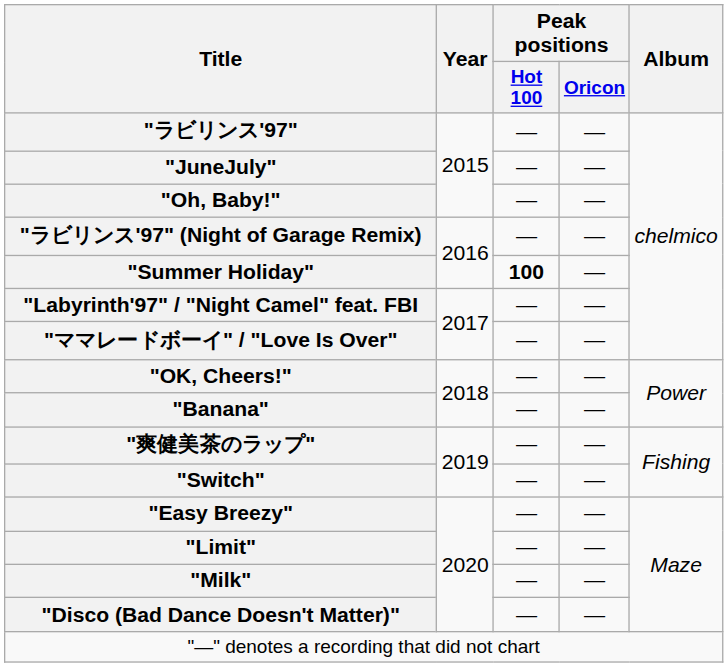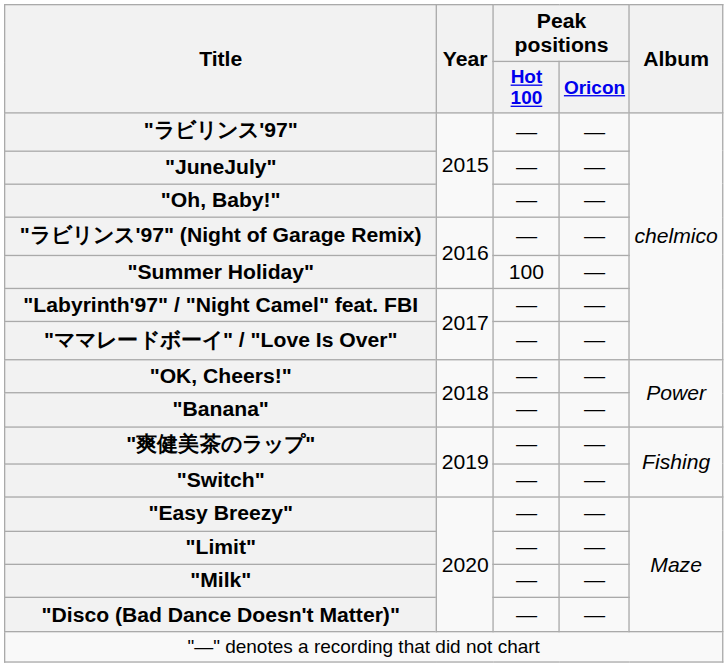(526, 271) bold -> (526, 271) normal
